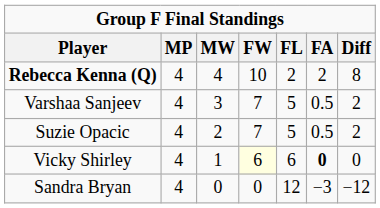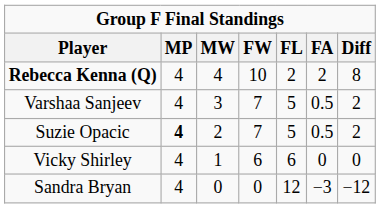(179, 132) normal -> (179, 132) bold
(258, 160) lightyellow background -> (258, 160) no background
(322, 160) bold -> (322, 160) normal
